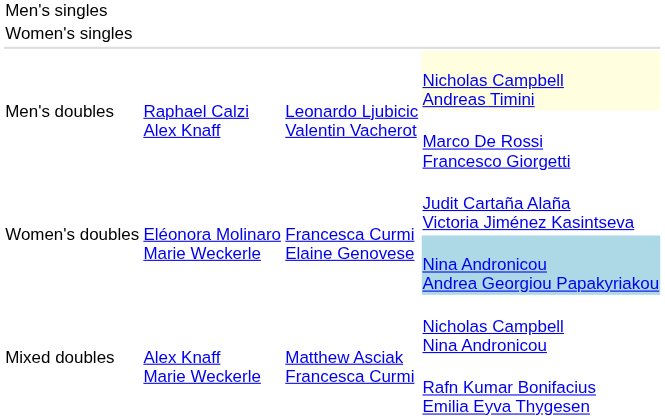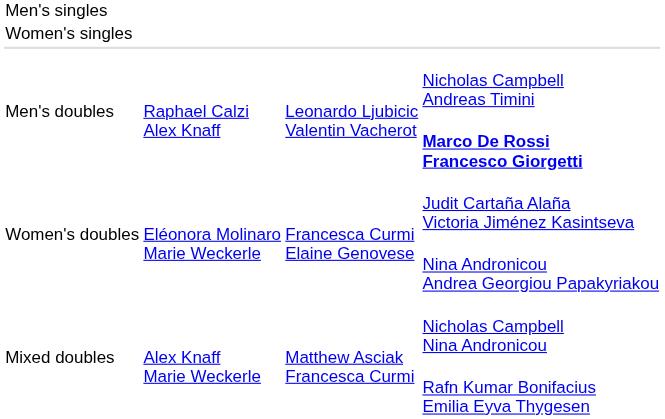(493, 90) lightyellow background -> (493, 90) no background
(496, 151) normal -> (503, 151) bold
(541, 274) lightblue background -> (541, 274) no background
